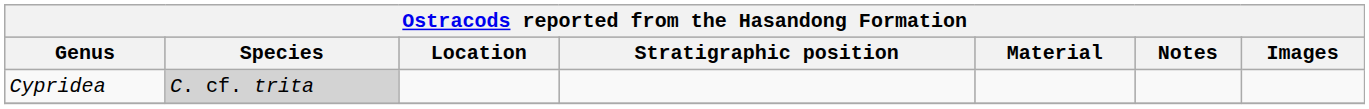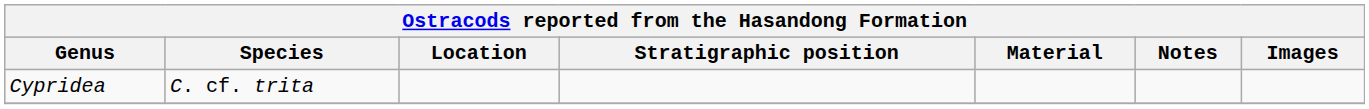(242, 86) lightgrey background -> (242, 86) no background
